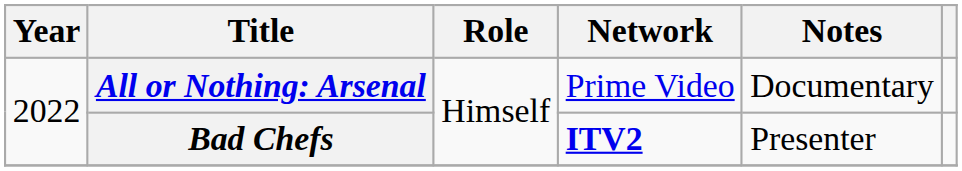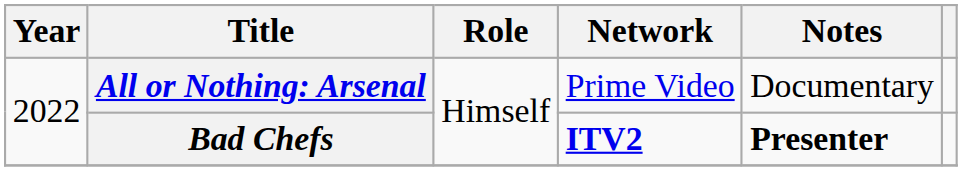(813, 138) normal -> (819, 138) bold
